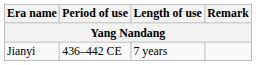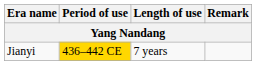(92, 51) no background -> (92, 51) gold background
